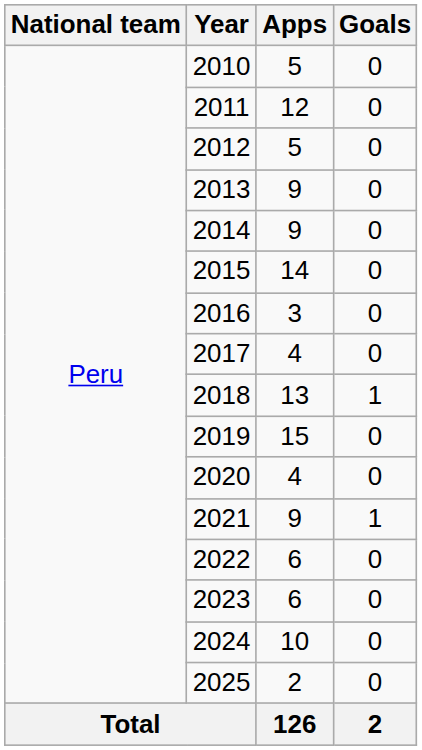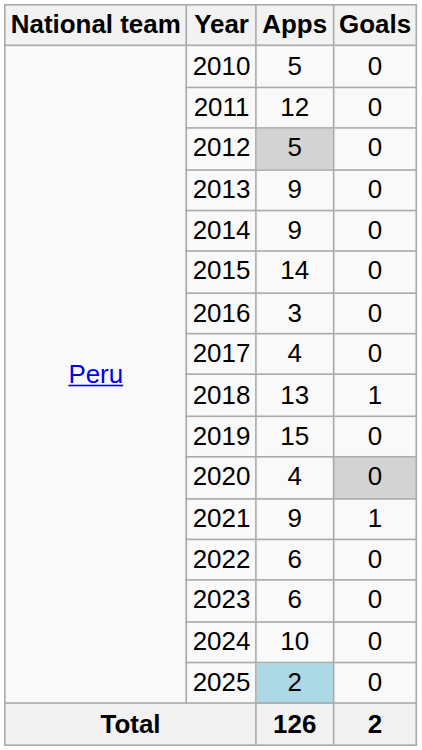(295, 148) no background -> (295, 148) lightgrey background
(375, 477) no background -> (375, 477) lightgrey background
(295, 682) no background -> (295, 682) lightblue background
